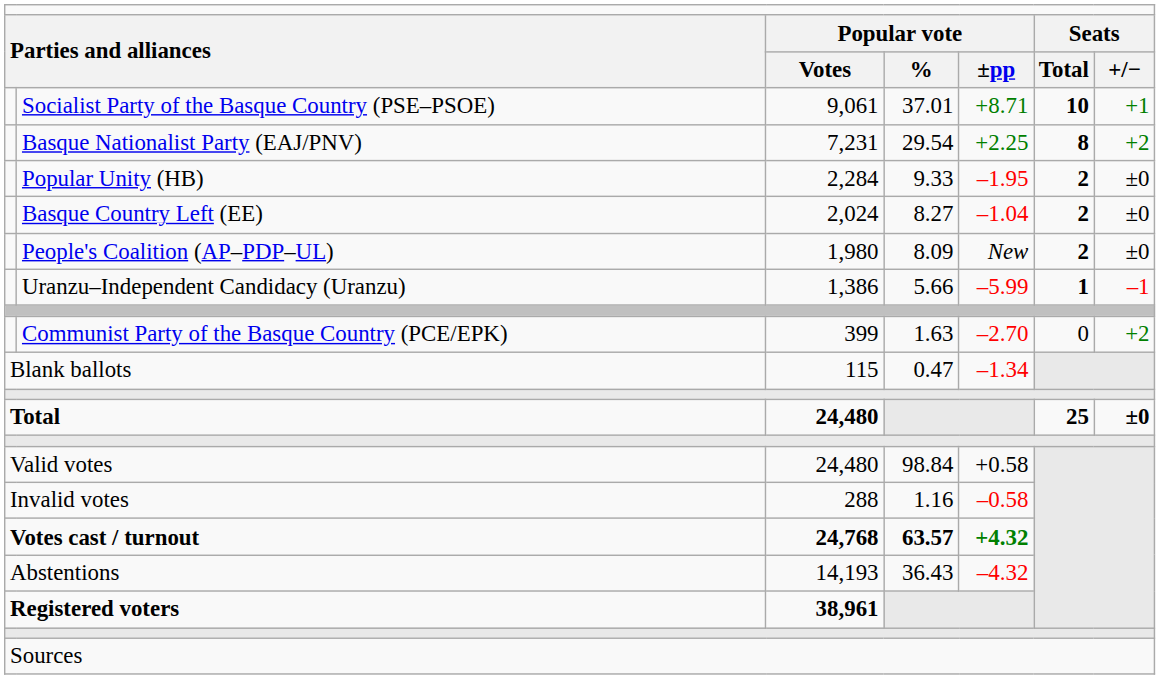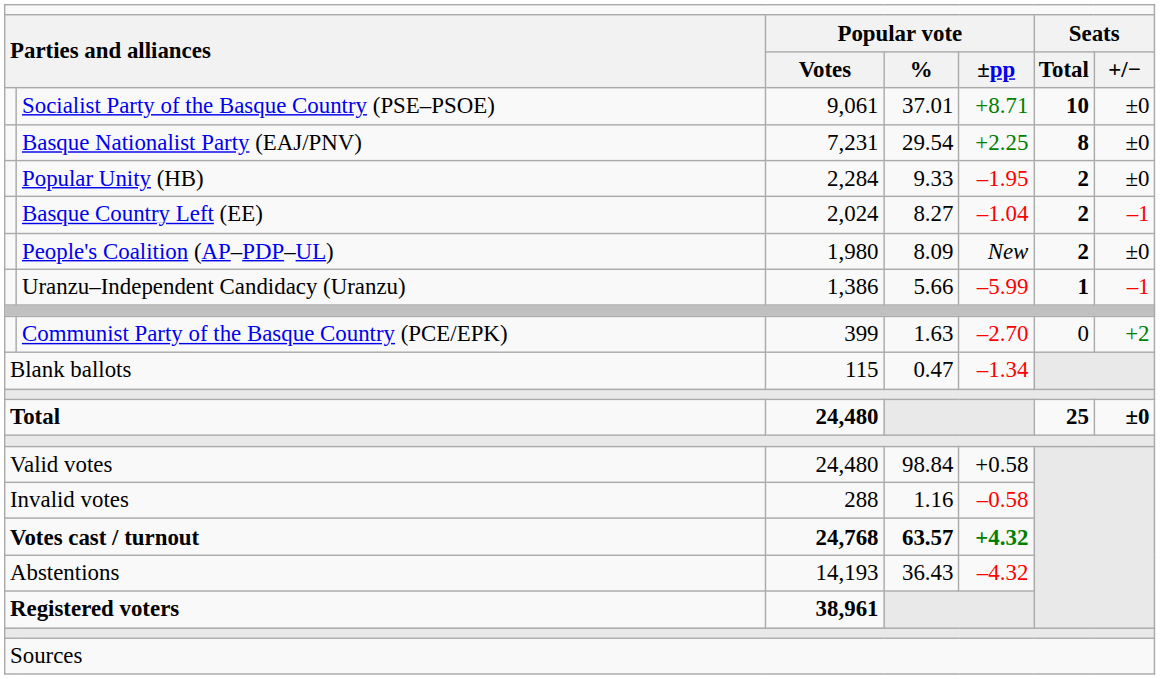(1137, 105) +1 -> (1138, 105) ±0
(1137, 142) +2 -> (1138, 142) ±0
(1138, 214) ±0 -> (1138, 214) –1
